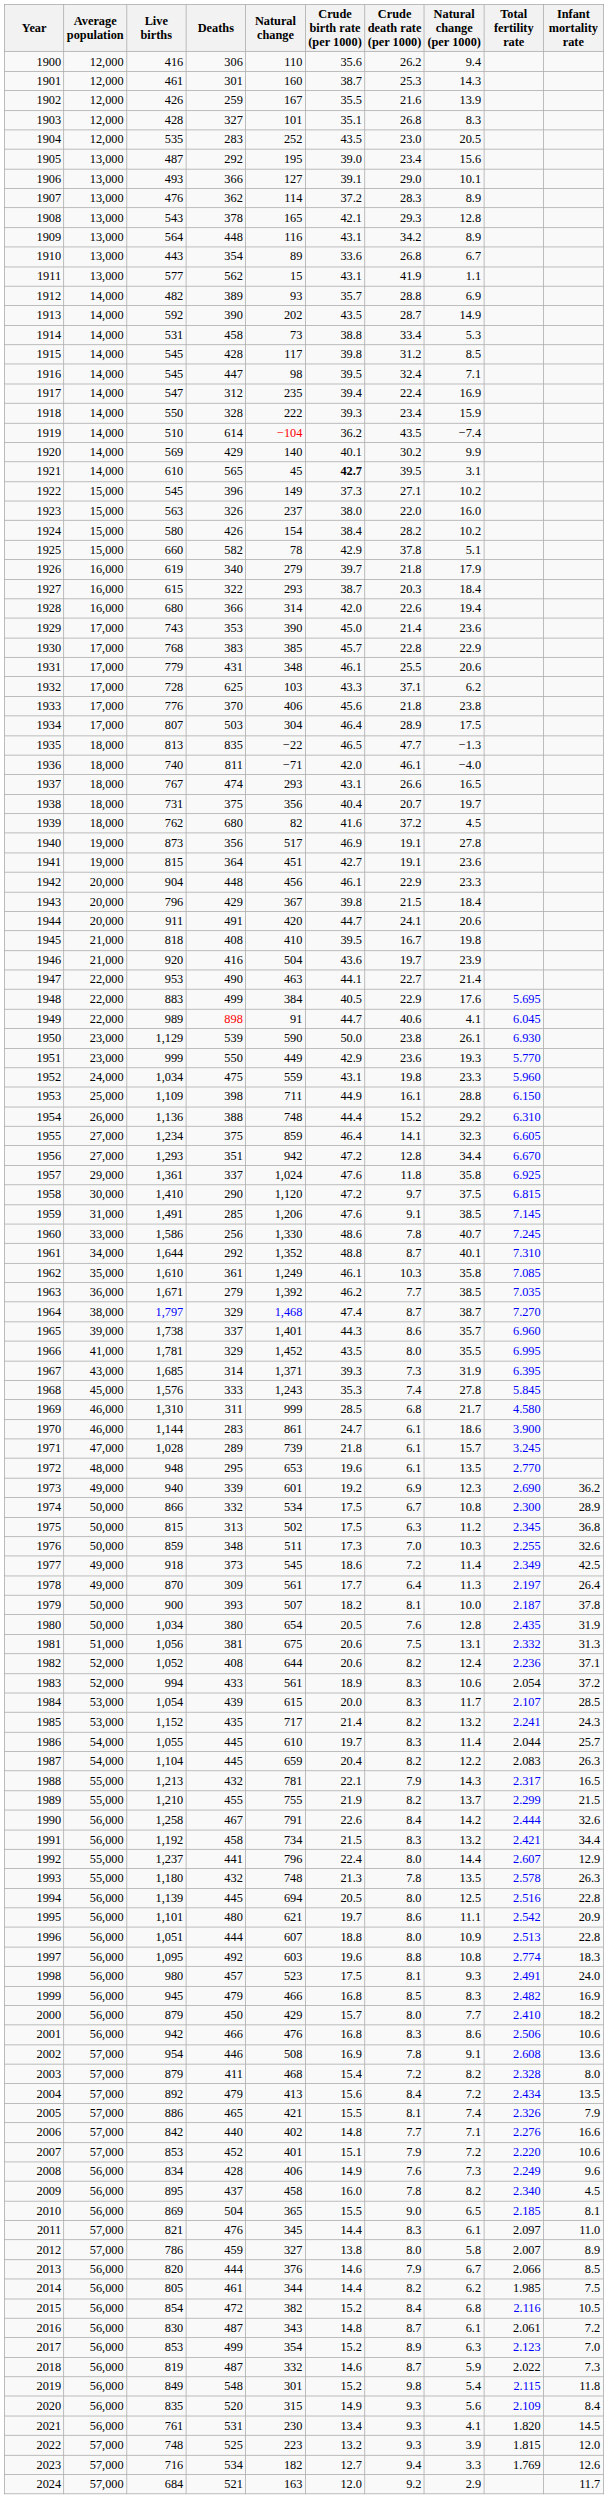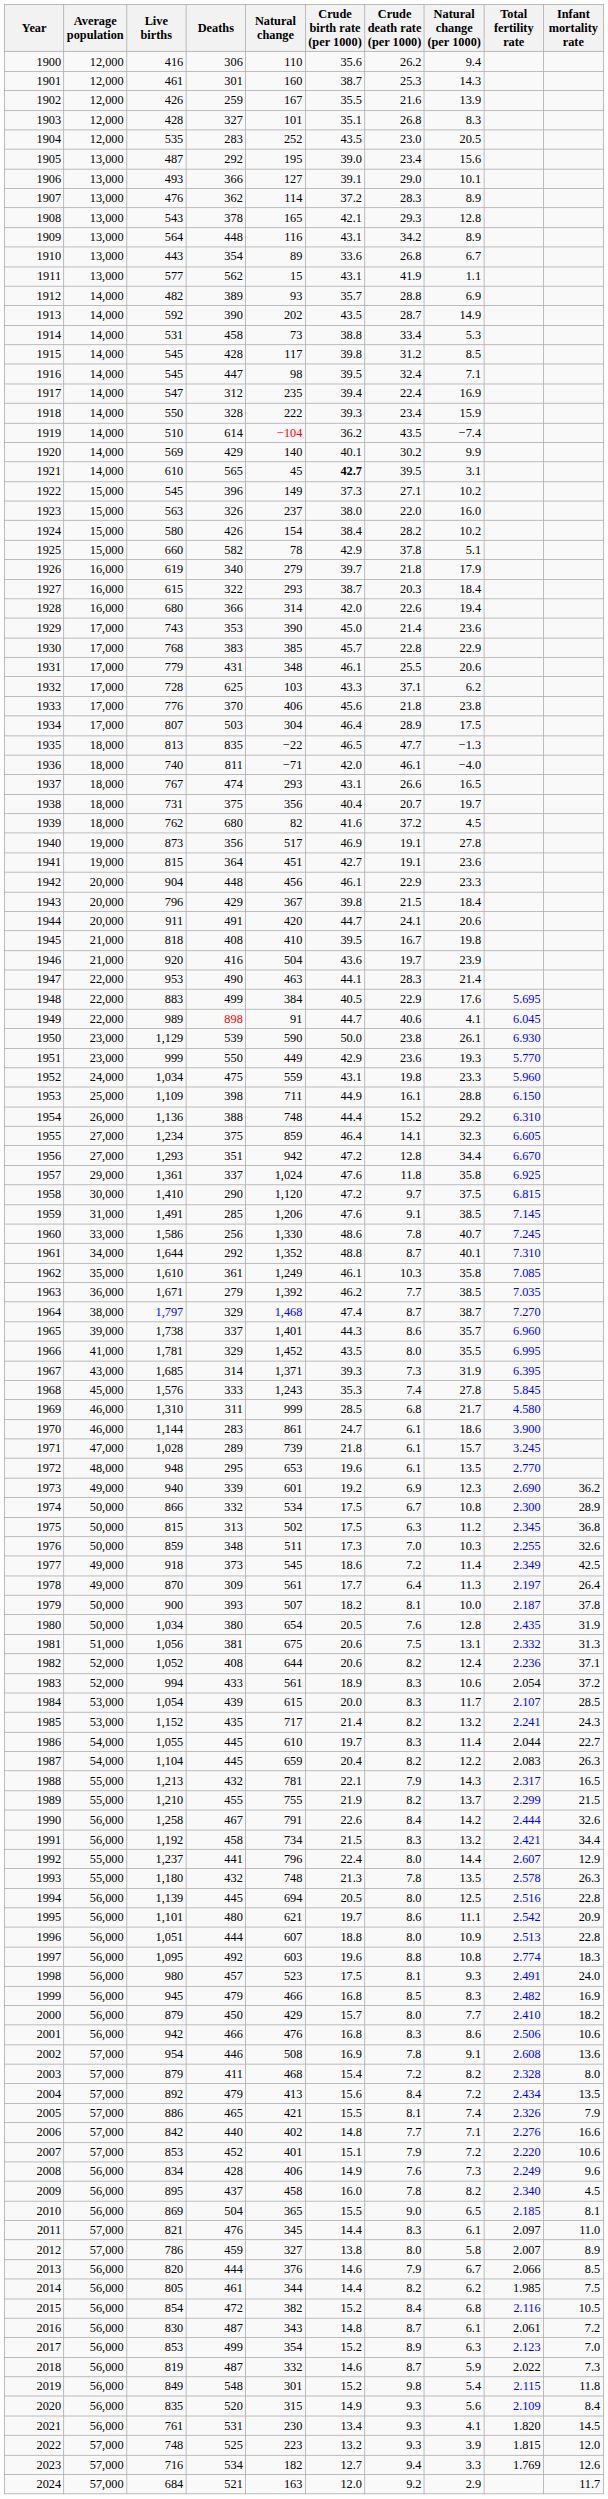(411, 979) 22.7 -> (411, 979) 28.3
(589, 1741) 25.7 -> (589, 1741) 22.7
